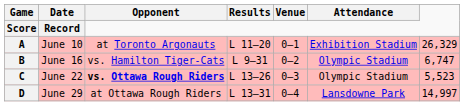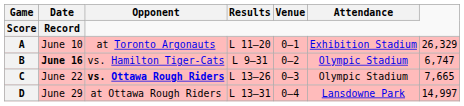(62, 61) normal -> (62, 61) bold
(439, 77) 5,523 -> (439, 77) 7,665
